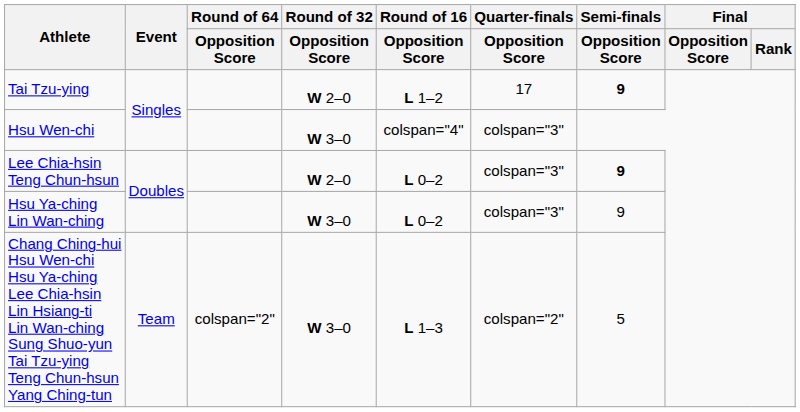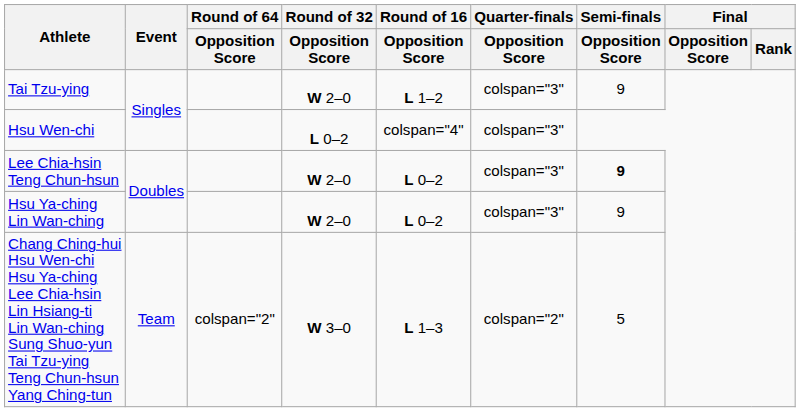(524, 90) 17 -> (524, 90) colspan="3"
(621, 90) bold -> (621, 90) normal
(329, 139) W 3–0 -> (329, 139) L 0–2
(329, 220) W 3–0 -> (329, 220) W 2–0
